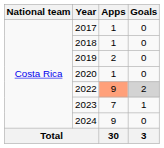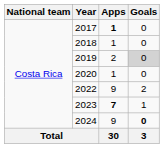(113, 27) normal -> (113, 27) bold
(144, 58) no background -> (144, 58) lightgrey background
(113, 89) lightsalmon background -> (113, 89) no background
(144, 89) lightgrey background -> (144, 89) no background
(113, 105) normal -> (113, 105) bold
(144, 120) normal -> (144, 120) bold
